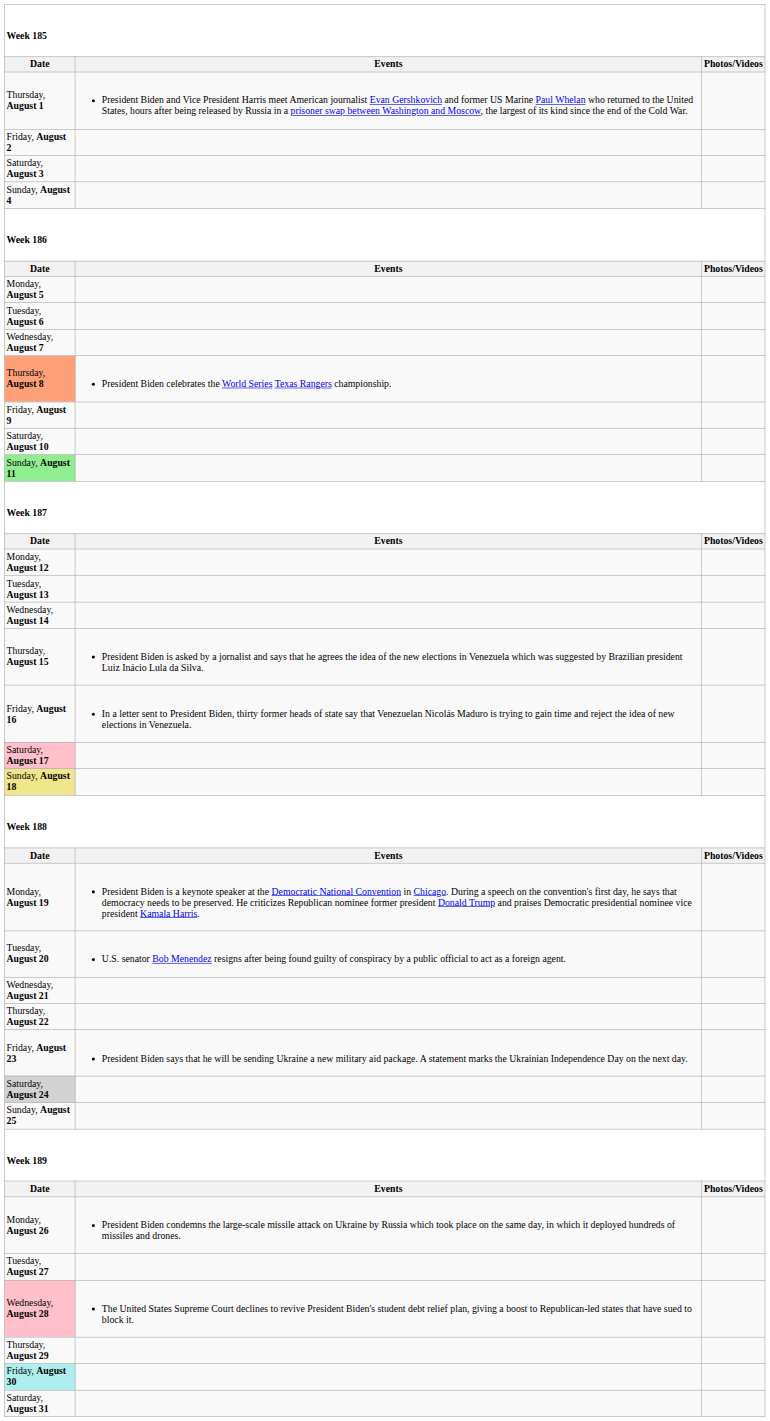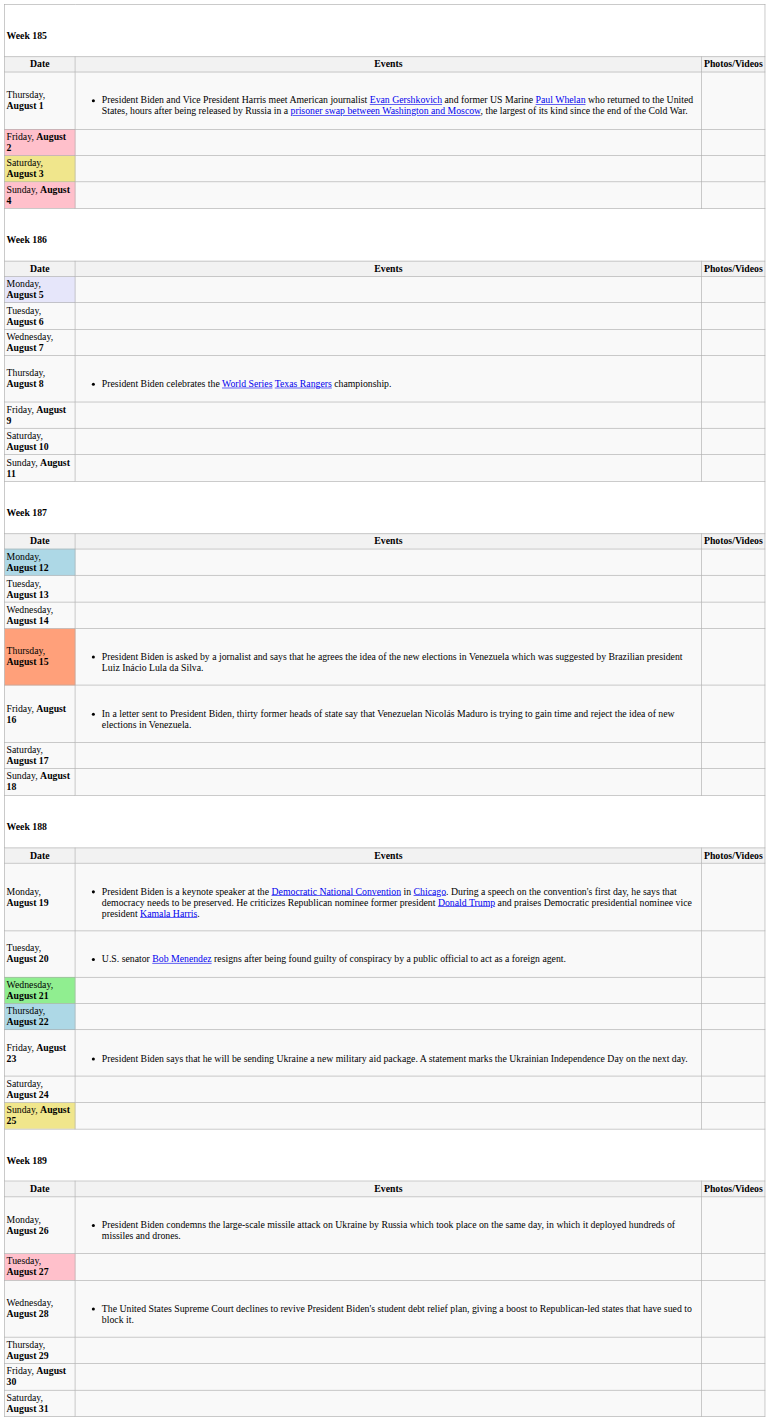(36, 142) no background -> (36, 142) pink background
(25, 169) no background -> (25, 169) khaki background
(38, 195) no background -> (38, 195) pink background
(25, 289) no background -> (25, 289) lavender background
(26, 378) lightsalmon background -> (26, 378) no background
(38, 468) lightgreen background -> (38, 468) no background
(28, 562) no background -> (28, 562) lightblue background
(28, 657) no background -> (28, 657) lightsalmon background
(28, 755) pink background -> (28, 755) no background
(38, 782) khaki background -> (38, 782) no background
(30, 990) no background -> (30, 990) lightgreen background
(28, 1016) no background -> (28, 1016) lightblue background
(28, 1089) lightgrey background -> (28, 1089) no background
(38, 1115) no background -> (38, 1115) khaki background
(28, 1267) no background -> (28, 1267) pink background
(30, 1308) pink background -> (30, 1308) no background
(36, 1376) paleturquoise background -> (36, 1376) no background
